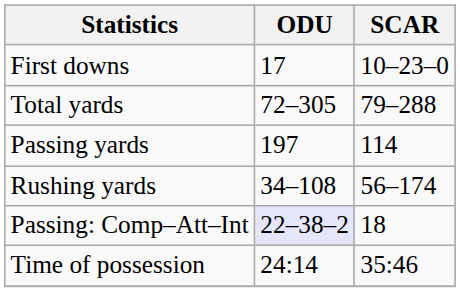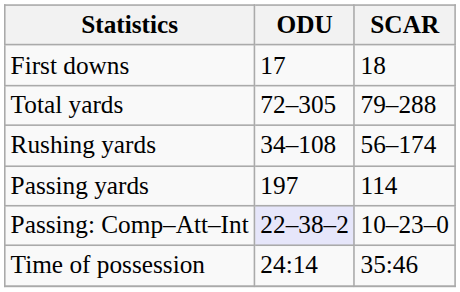(405, 64) 10–23–0 -> (373, 64) 18
rows swapped: (83, 185) <-> (80, 145)
(373, 225) 18 -> (405, 225) 10–23–0
